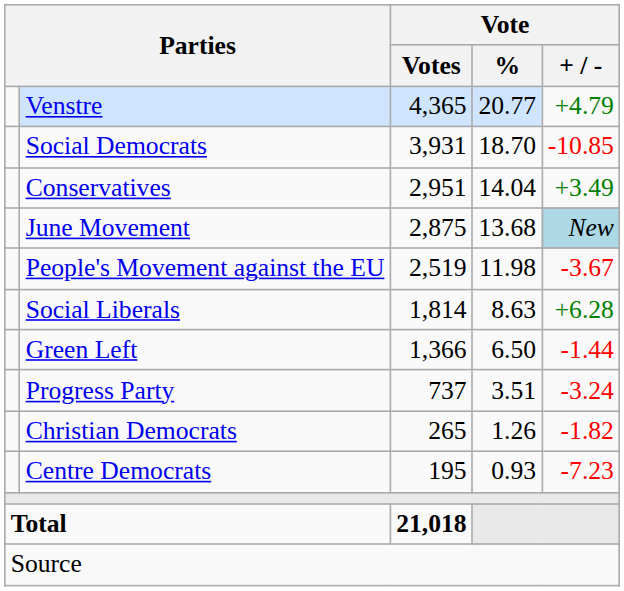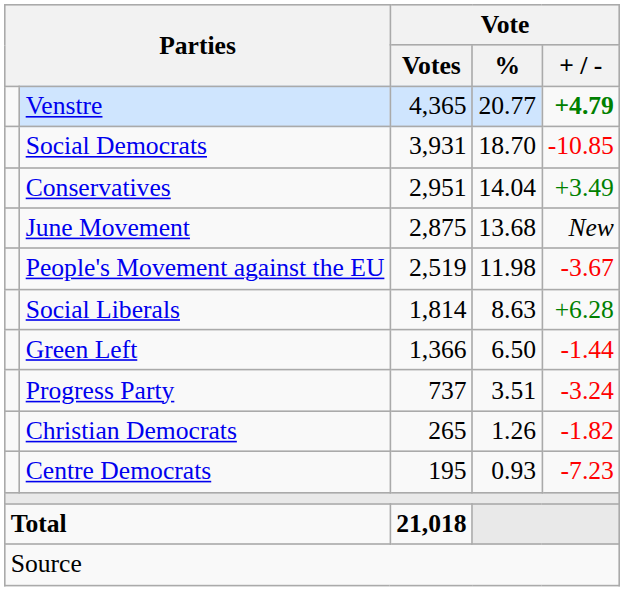(584, 106) normal -> (584, 106) bold
(591, 227) lightblue background -> (591, 227) no background
